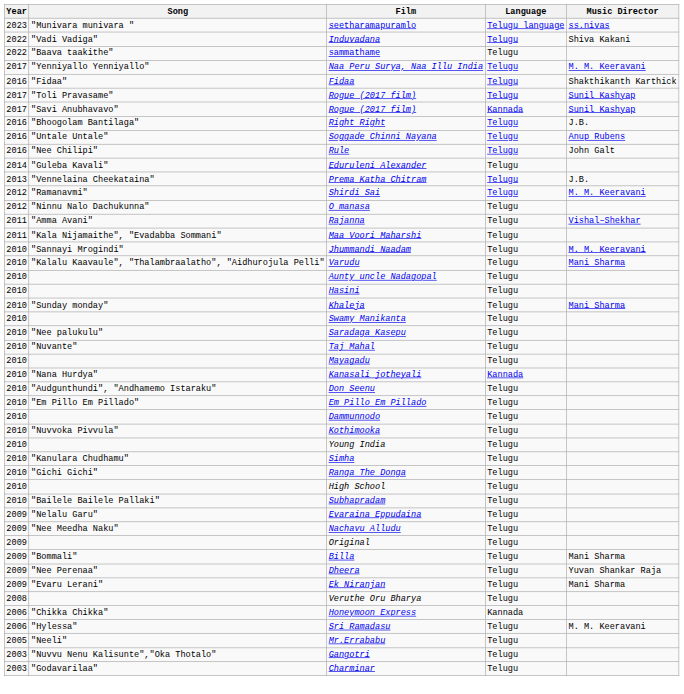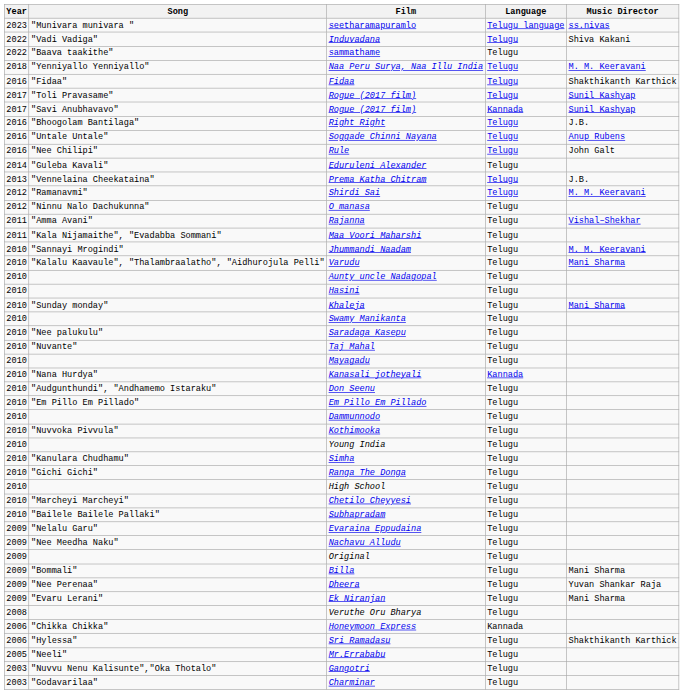(17, 67) 2017 -> (17, 67) 2018
+ row: (80, 501)
(607, 627) M. M. Keeravani -> (623, 641) Shakthikanth Karthick
